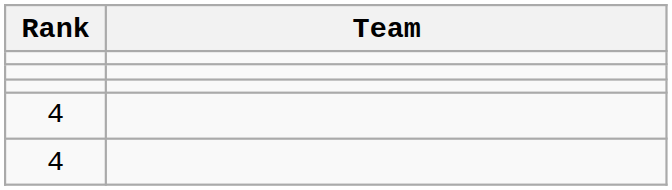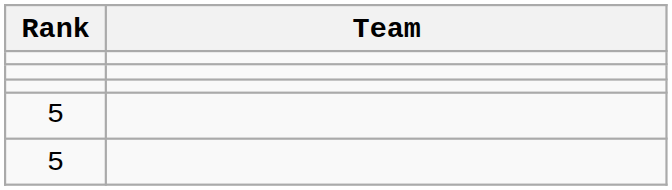(56, 115) 4 -> (56, 115) 5
(56, 162) 4 -> (56, 162) 5
